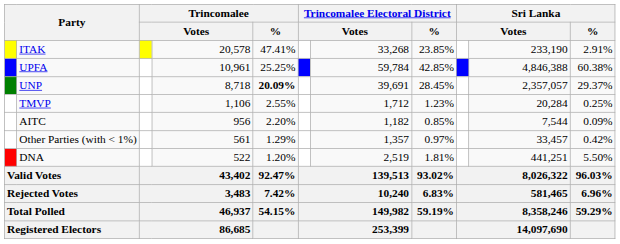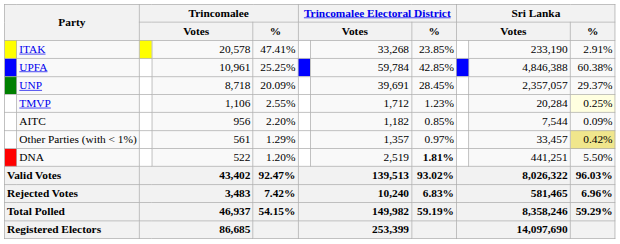(277, 85) bold -> (278, 85) normal
(598, 103) no background -> (598, 103) lightyellow background
(598, 139) no background -> (598, 139) khaki background
(439, 157) normal -> (438, 157) bold
